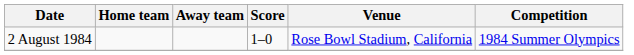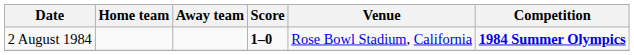(261, 38) normal -> (261, 38) bold
(549, 38) normal -> (552, 38) bold
